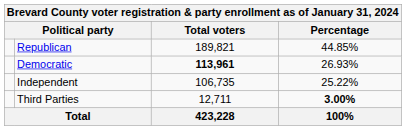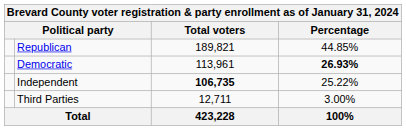(215, 64) bold -> (215, 64) normal
(340, 64) normal -> (340, 64) bold
(215, 82) normal -> (215, 82) bold
(340, 99) bold -> (340, 99) normal
